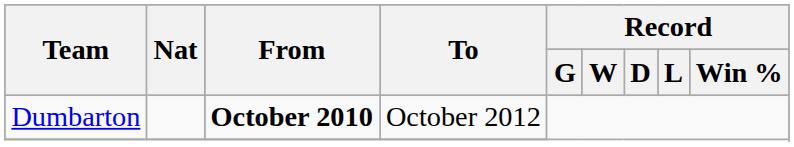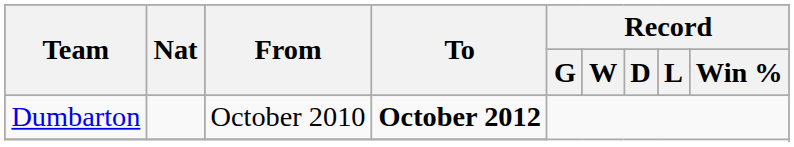(292, 116) bold -> (288, 116) normal
(463, 116) normal -> (460, 116) bold
